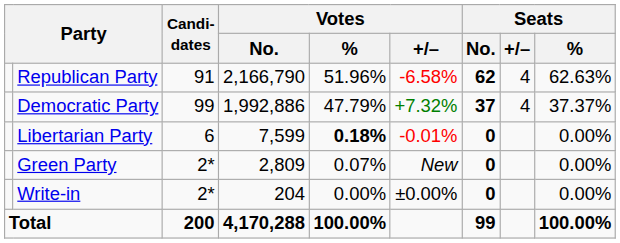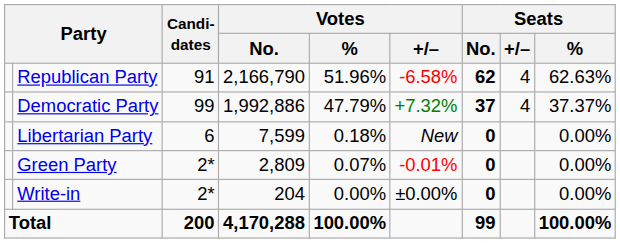(360, 135) bold -> (360, 135) normal
(428, 135) -0.01% -> (439, 135) New
(439, 164) New -> (428, 164) -0.01%
